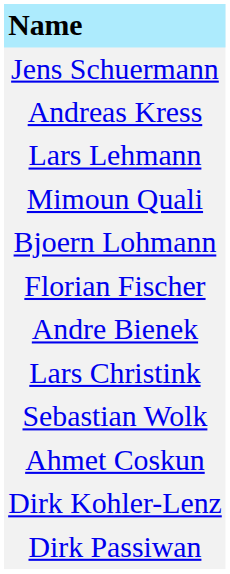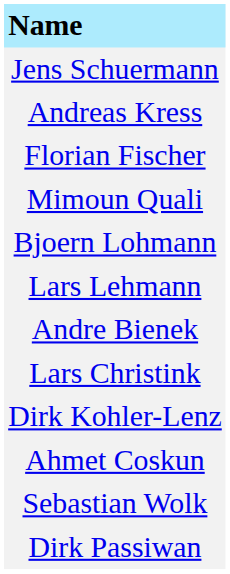(115, 155) Lars Lehmann -> (115, 155) Florian Fischer
(115, 286) Florian Fischer -> (115, 286) Lars Lehmann
(115, 416) Sebastian Wolk -> (115, 416) Dirk Kohler-Lenz
(115, 503) Dirk Kohler-Lenz -> (115, 503) Sebastian Wolk
